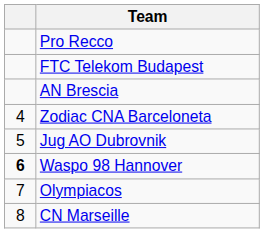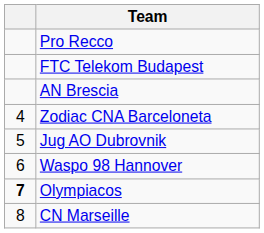(20, 166) bold -> (20, 166) normal
(20, 191) normal -> (20, 191) bold
